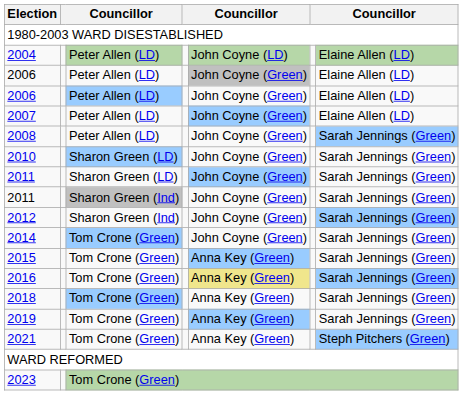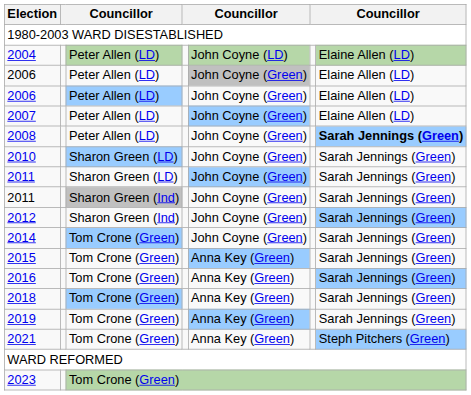(387, 136) normal -> (391, 136) bold
(243, 278) khaki background -> (243, 278) no background
